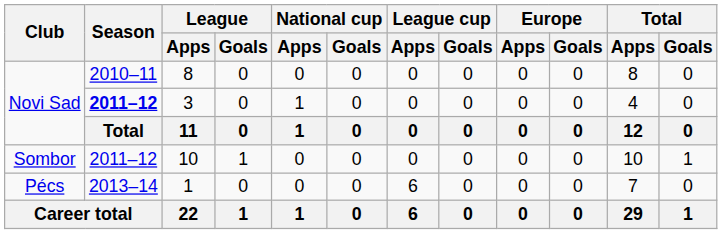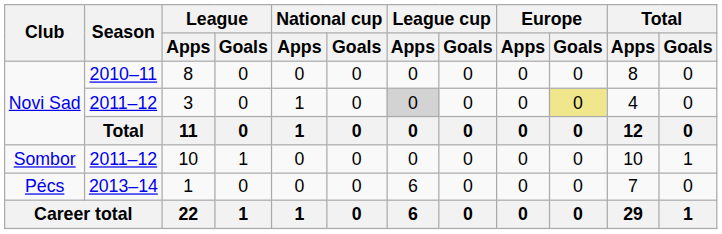(123, 103) bold -> (123, 103) normal
(413, 103) no background -> (413, 103) lightgrey background
(578, 103) no background -> (578, 103) khaki background
